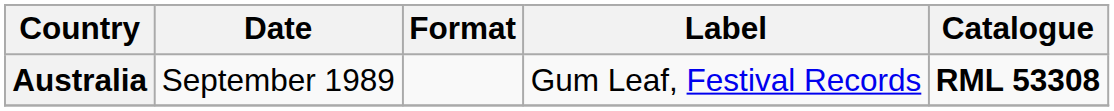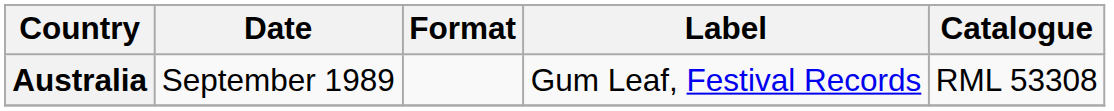(1018, 79) bold -> (1017, 79) normal
